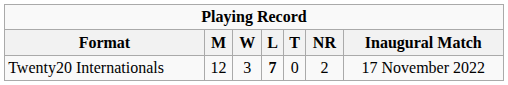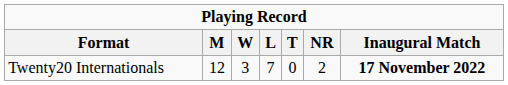(273, 67) bold -> (270, 67) normal
(423, 67) normal -> (422, 67) bold
